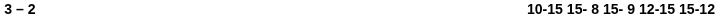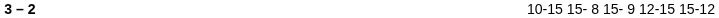(621, 9) bold -> (621, 9) normal
